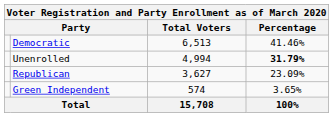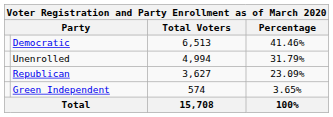(287, 58) bold -> (287, 58) normal
